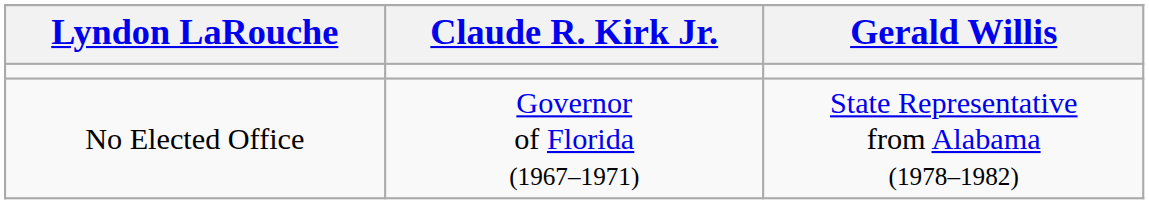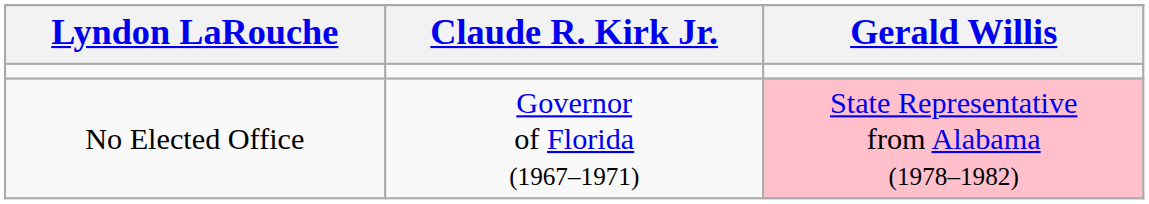(954, 138) no background -> (954, 138) pink background
